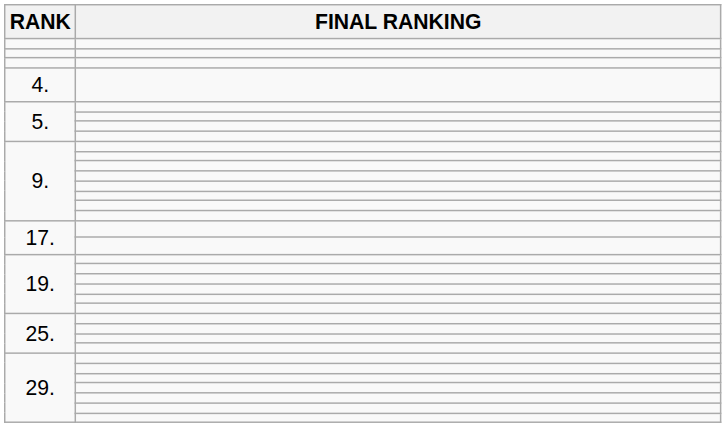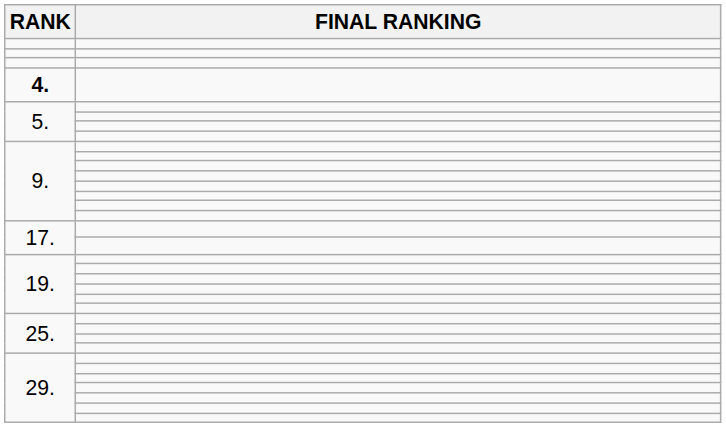(40, 85) normal -> (40, 85) bold
